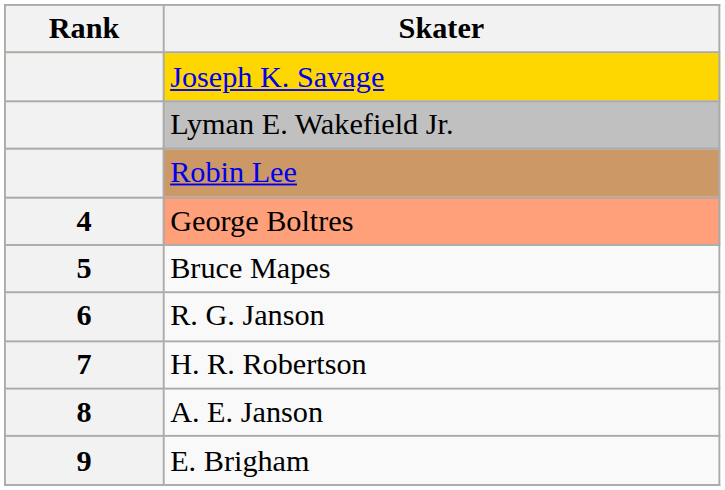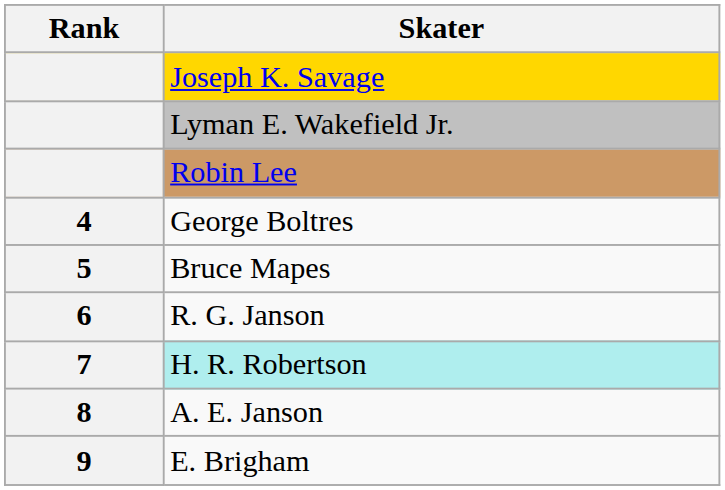(262, 220) lightsalmon background -> (262, 220) no background
(268, 364) no background -> (268, 364) paleturquoise background
